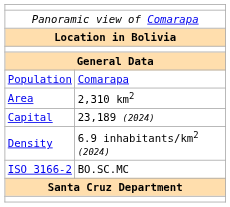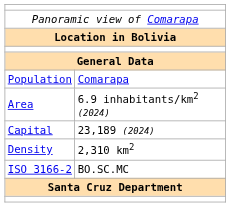(106, 98) 2,310 km2 -> (138, 105) 6.9 inhabitants/km2 (2024)
(138, 143) 6.9 inhabitants/km2 (2024) -> (106, 150) 2,310 km2
